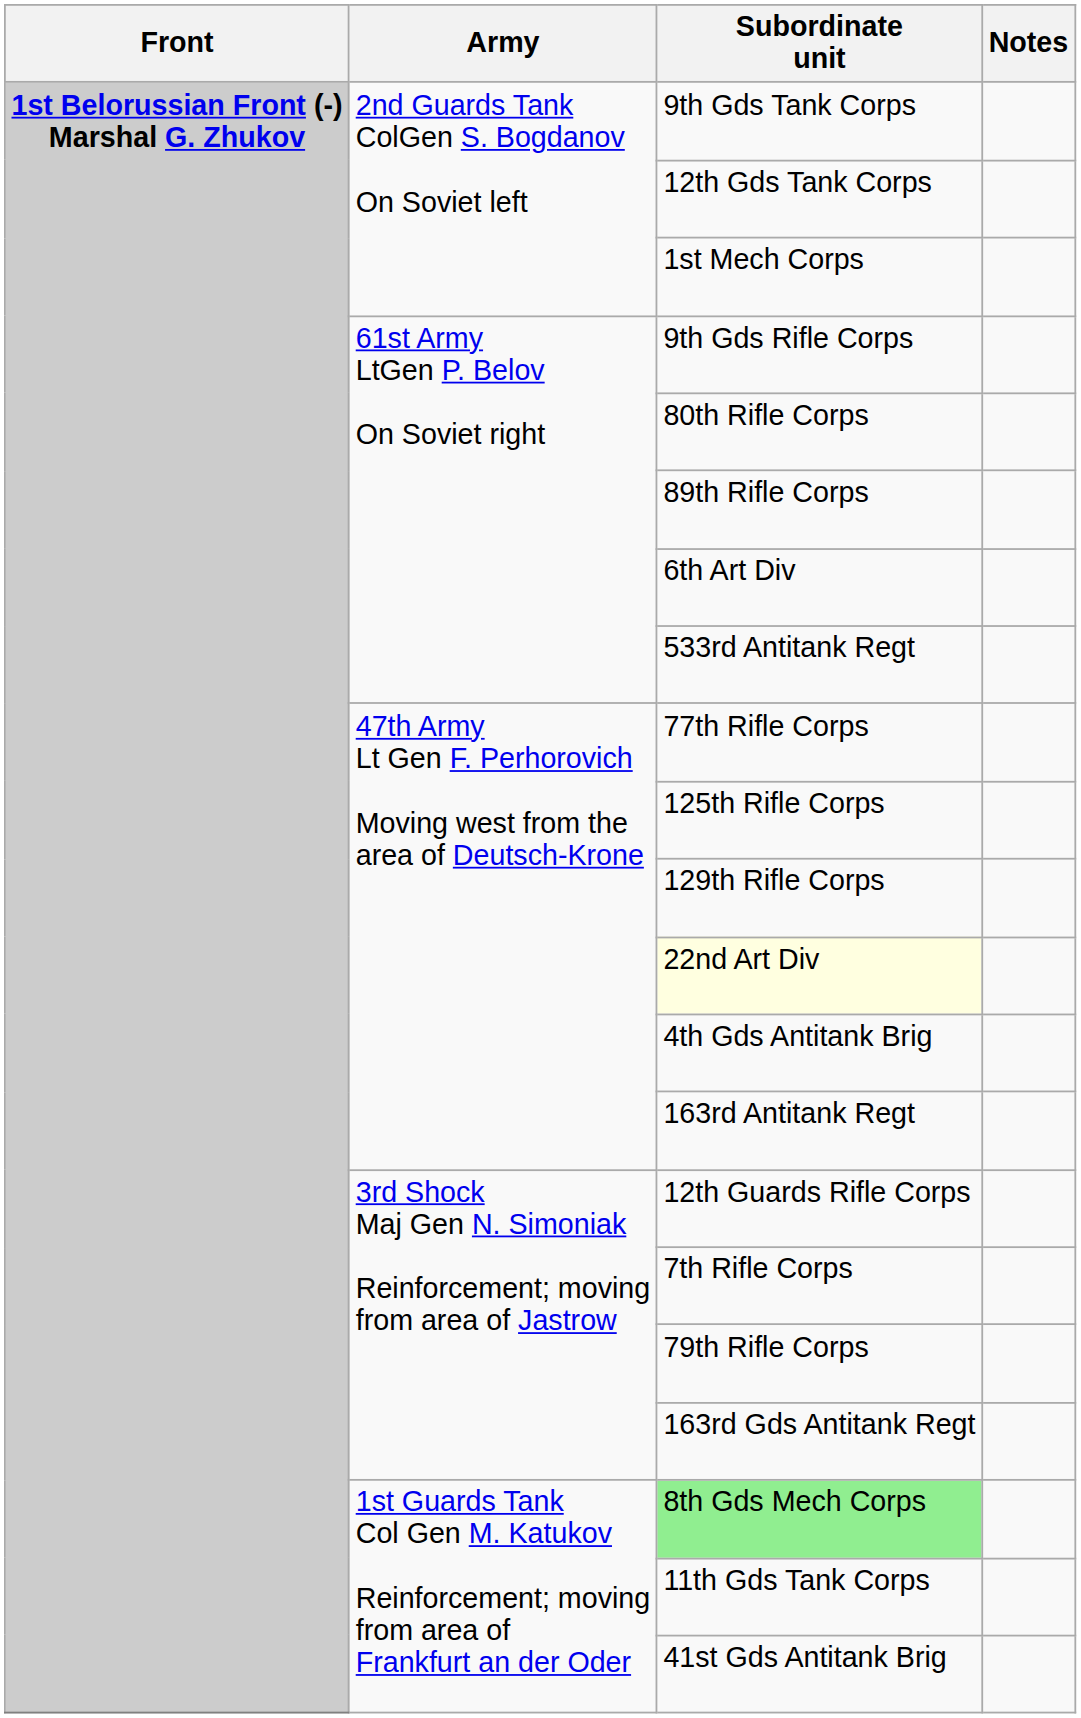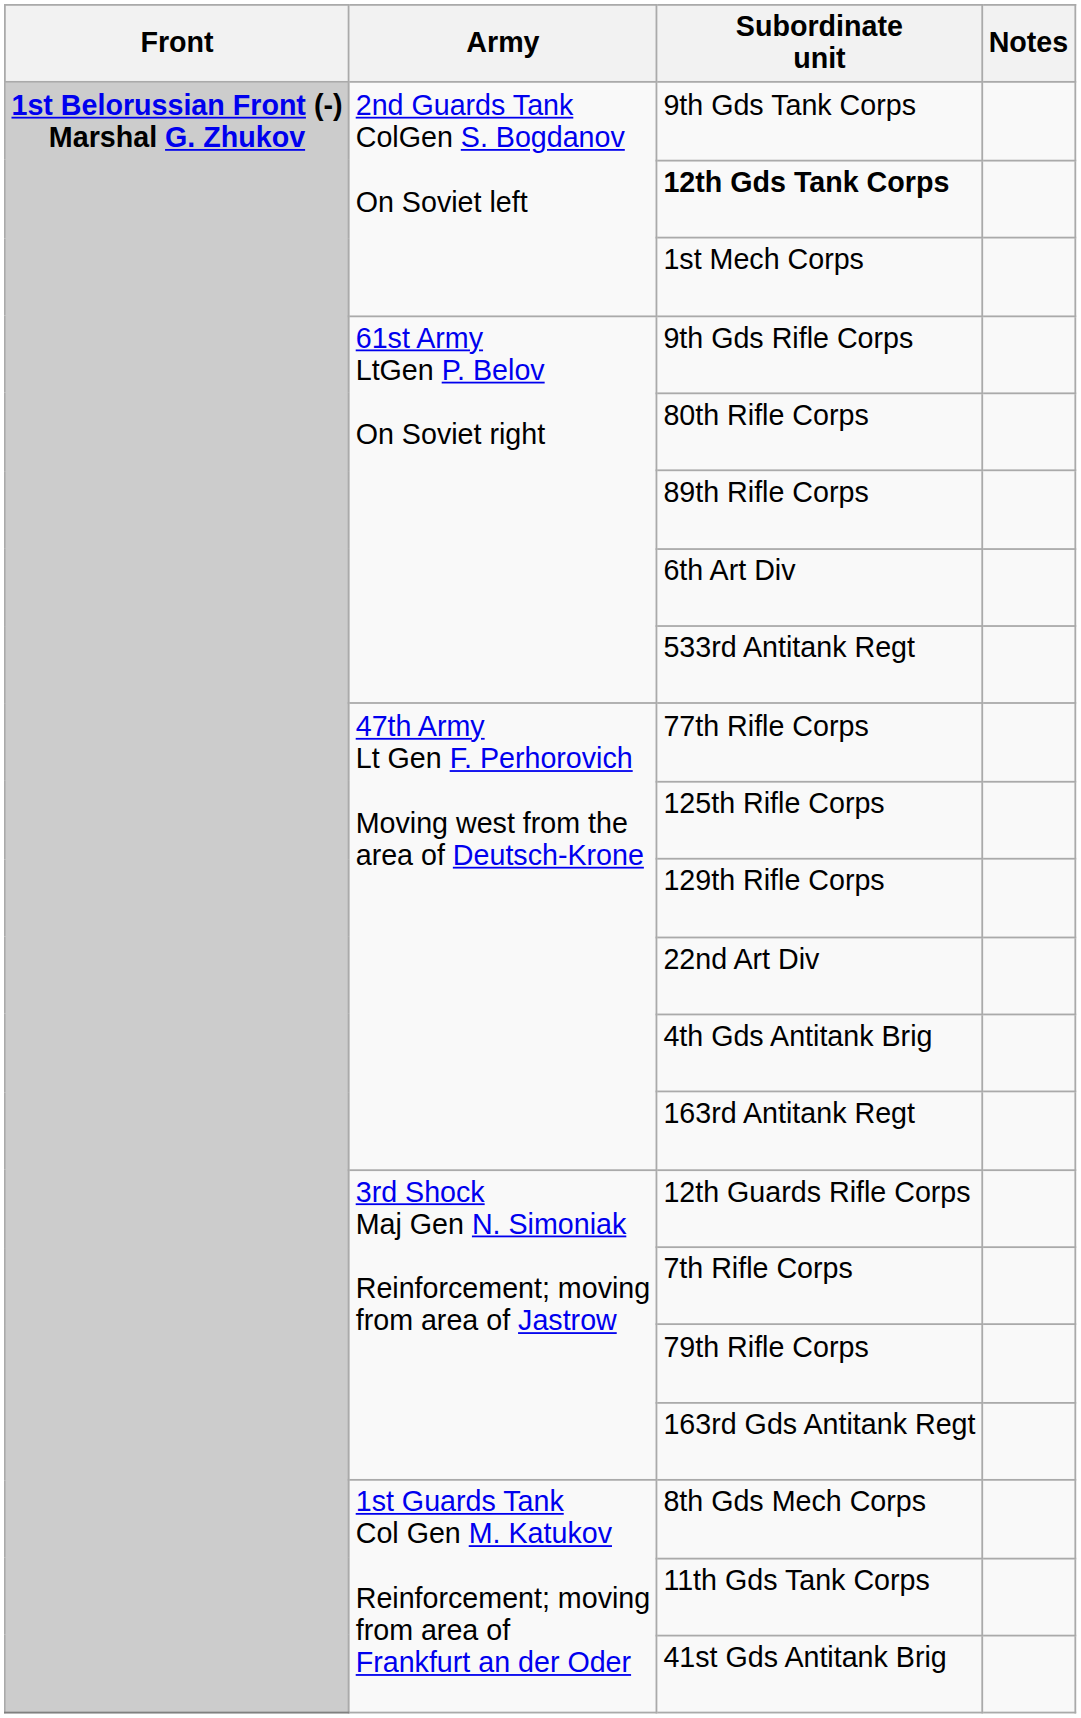(798, 198) normal -> (806, 198) bold
(741, 975) lightyellow background -> (741, 975) no background
(795, 1518) lightgreen background -> (795, 1518) no background
